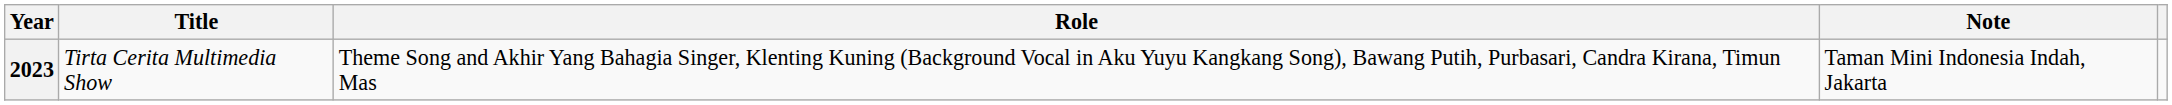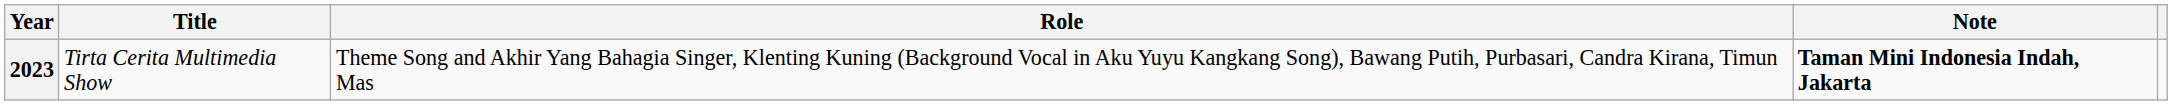(1955, 69) normal -> (1939, 69) bold
